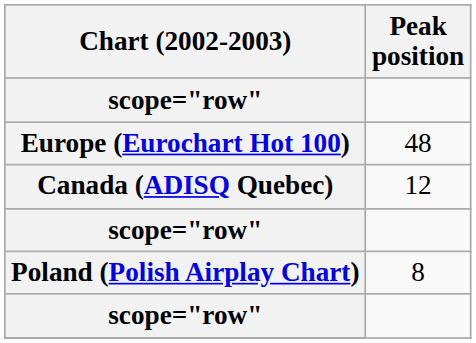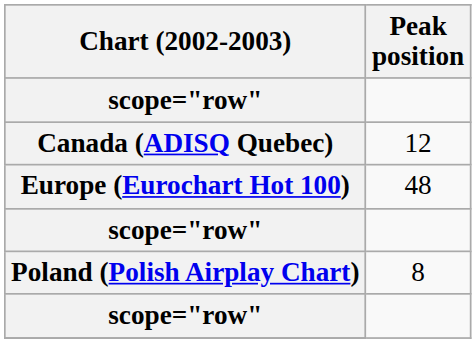rows swapped: (185, 186) <-> (185, 142)
